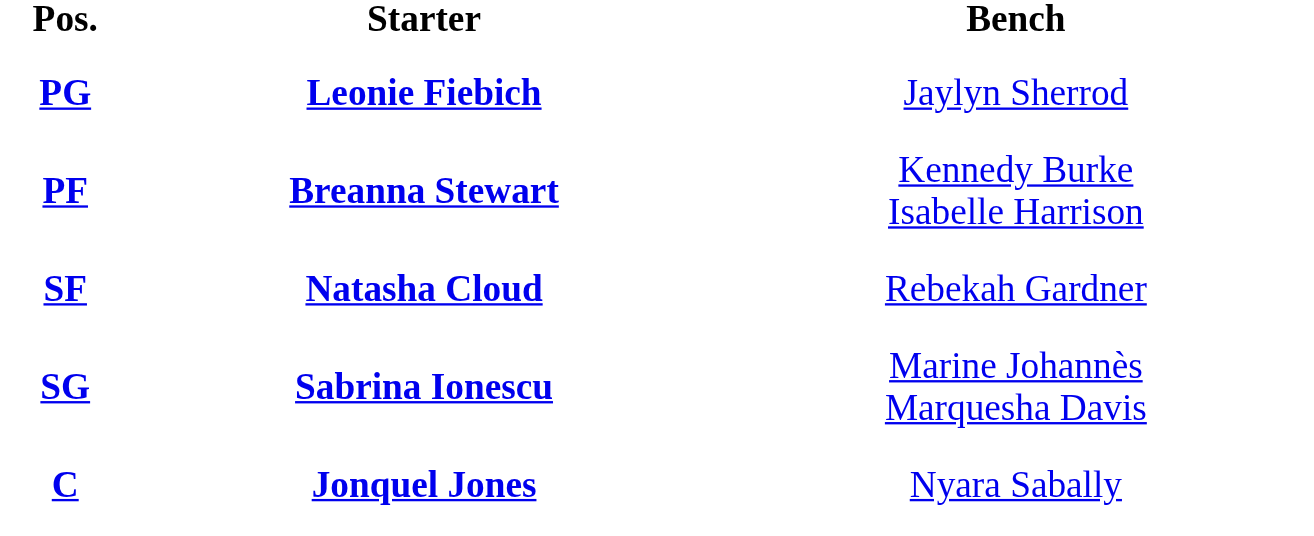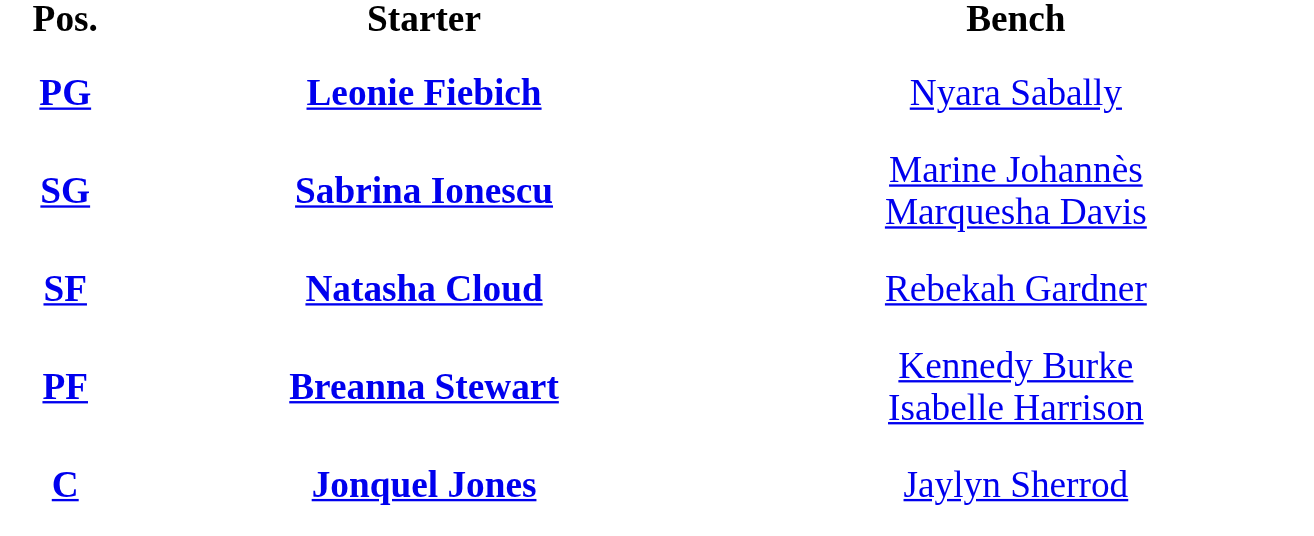(1016, 92) Jaylyn Sherrod -> (1016, 92) Nyara Sabally
rows swapped: (65, 386) <-> (65, 190)
(1016, 484) Nyara Sabally -> (1016, 484) Jaylyn Sherrod
